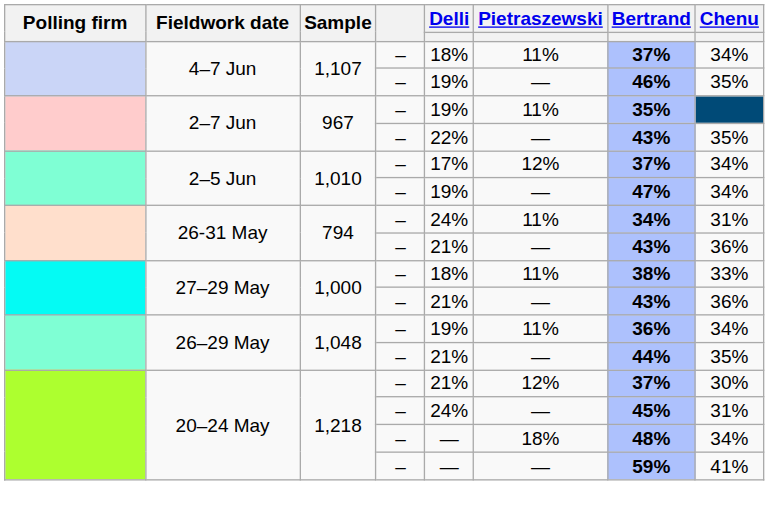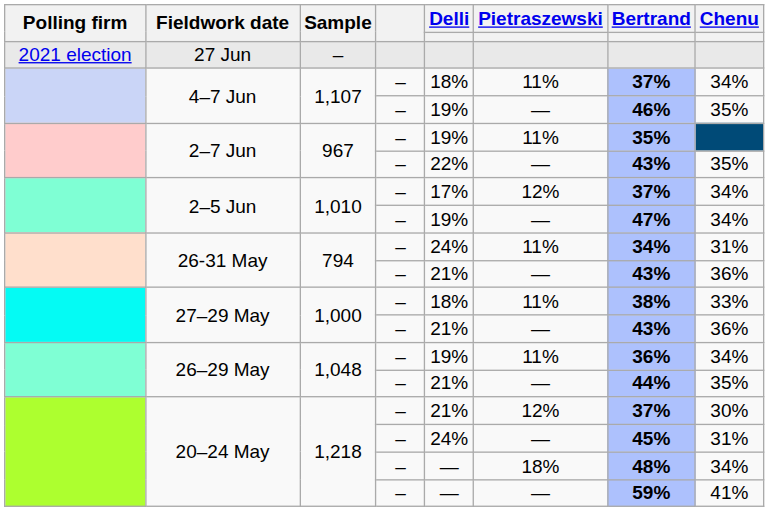+ row: (223, 55)
